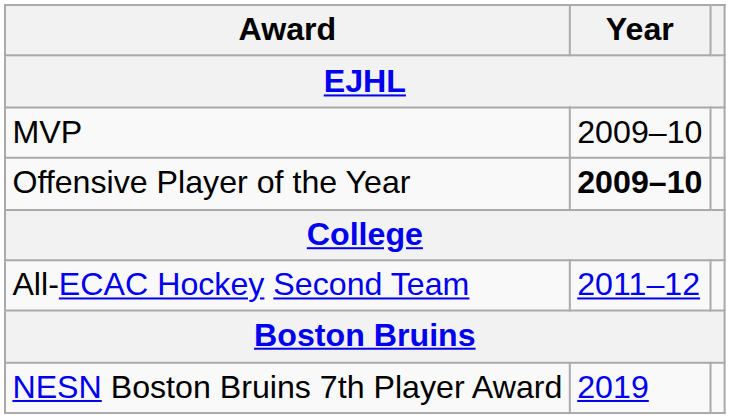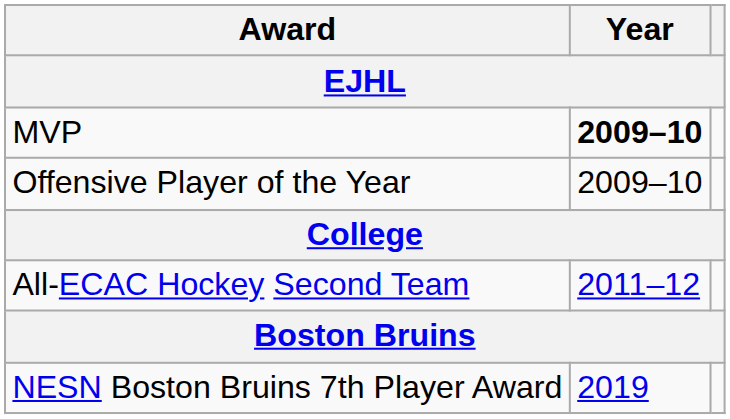(640, 132) normal -> (640, 132) bold
(640, 183) bold -> (640, 183) normal
